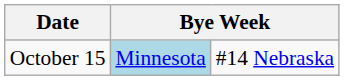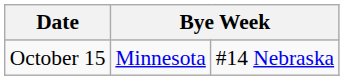(161, 57) lightblue background -> (161, 57) no background
